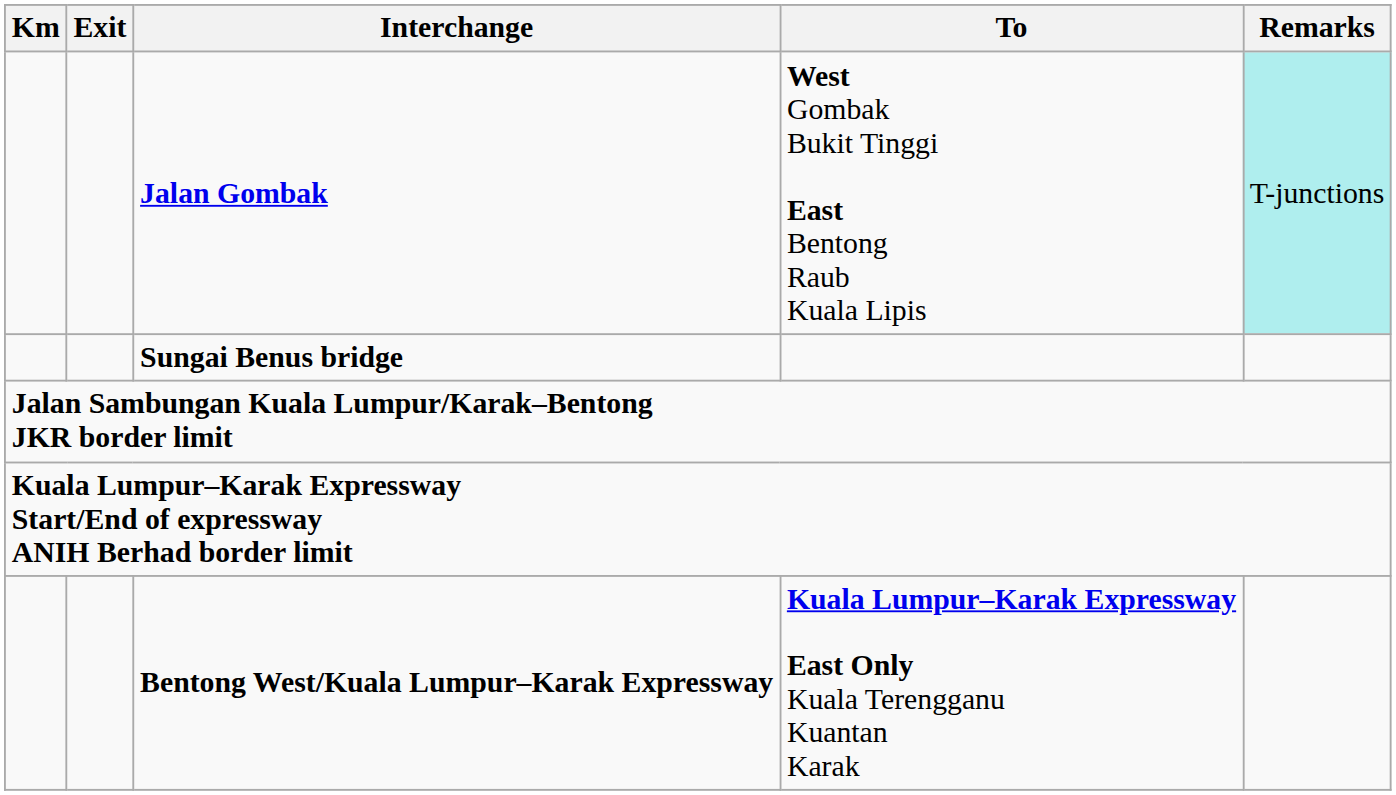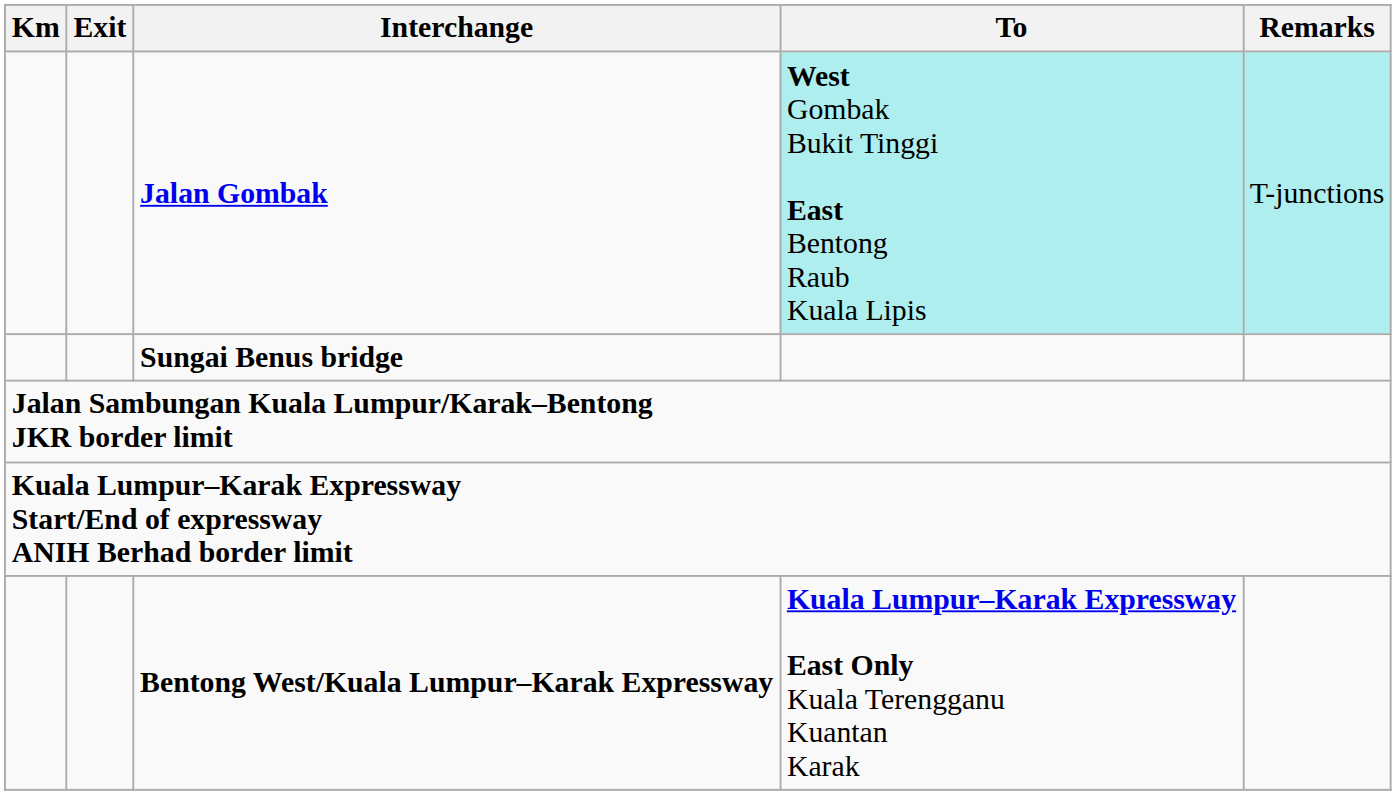(863, 192) no background -> (863, 192) paleturquoise background
